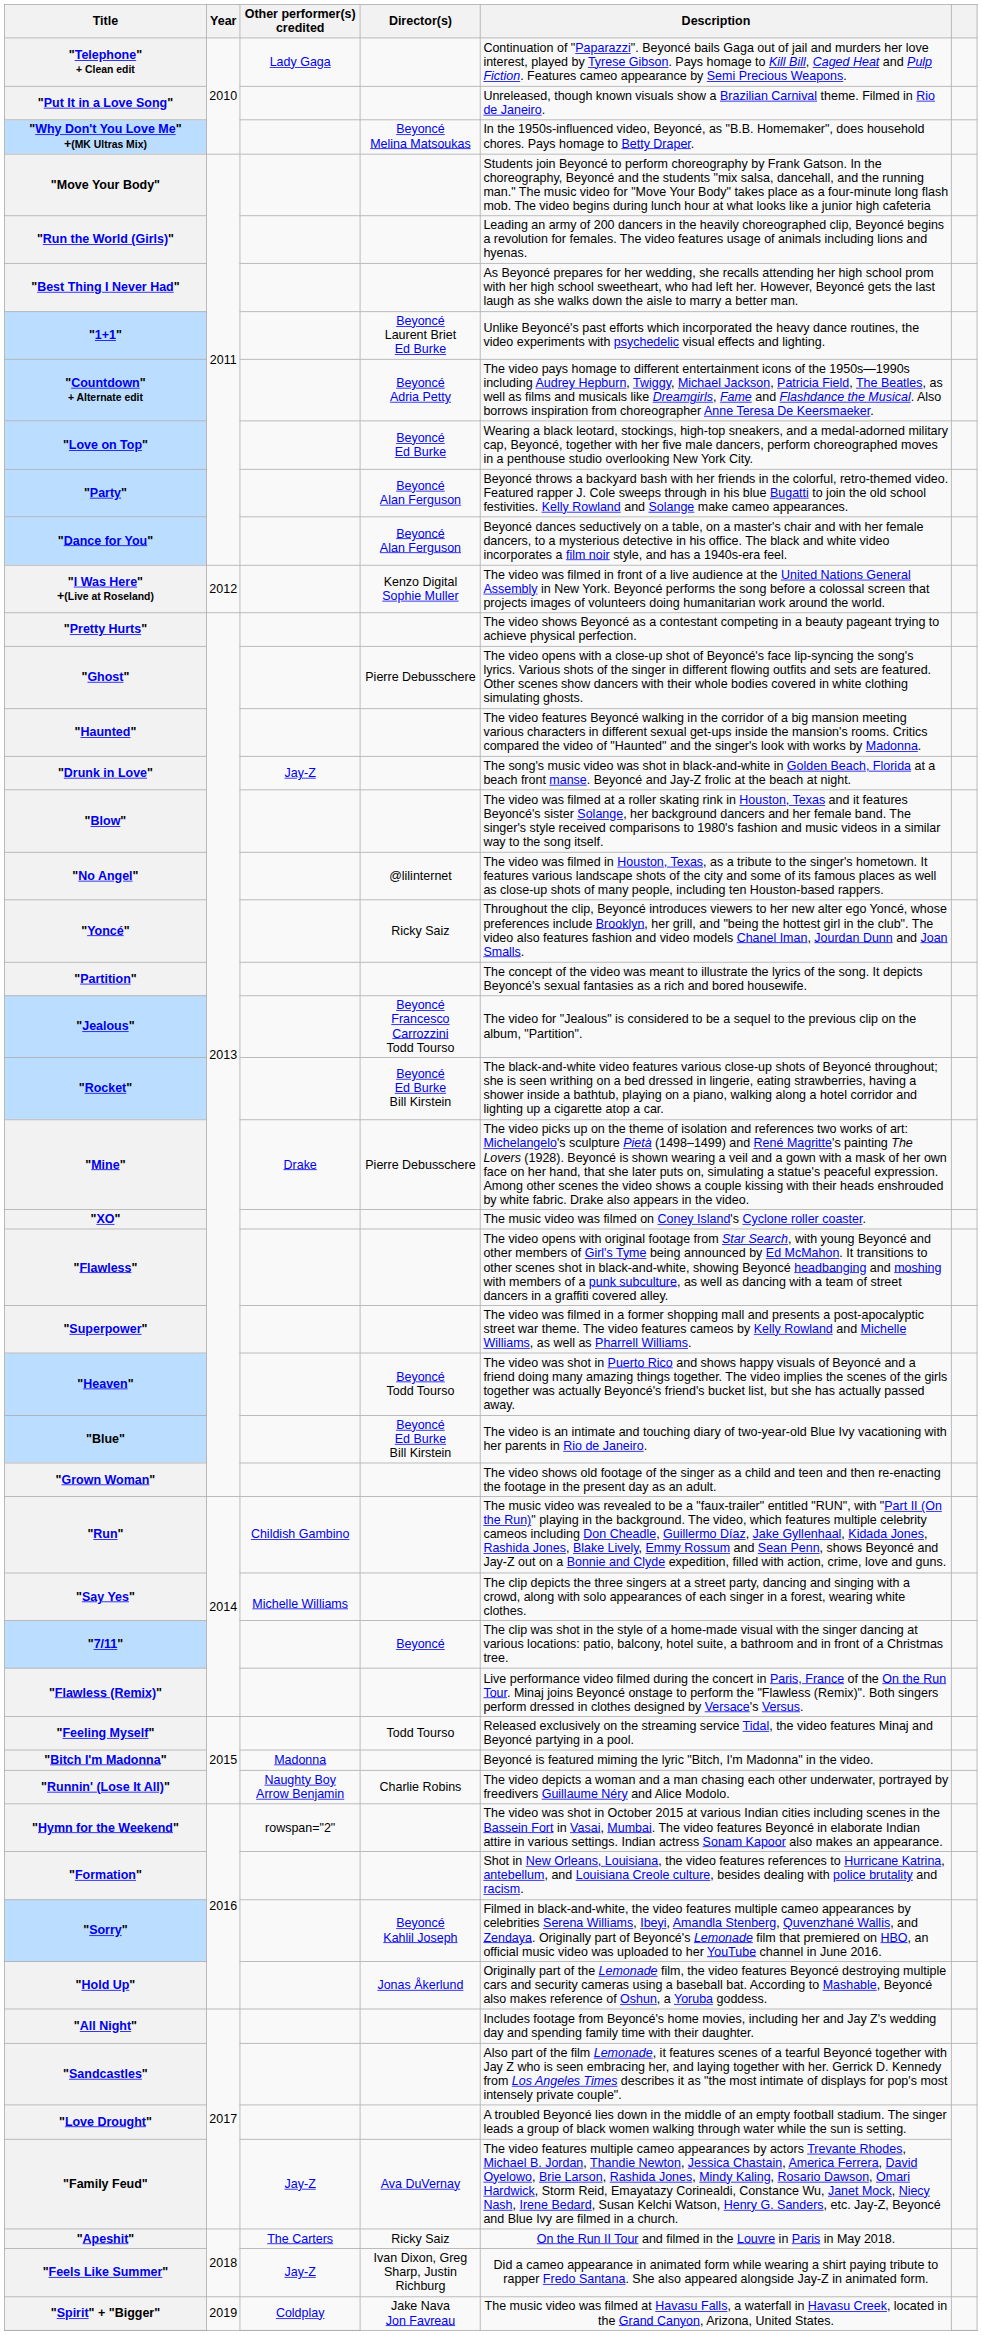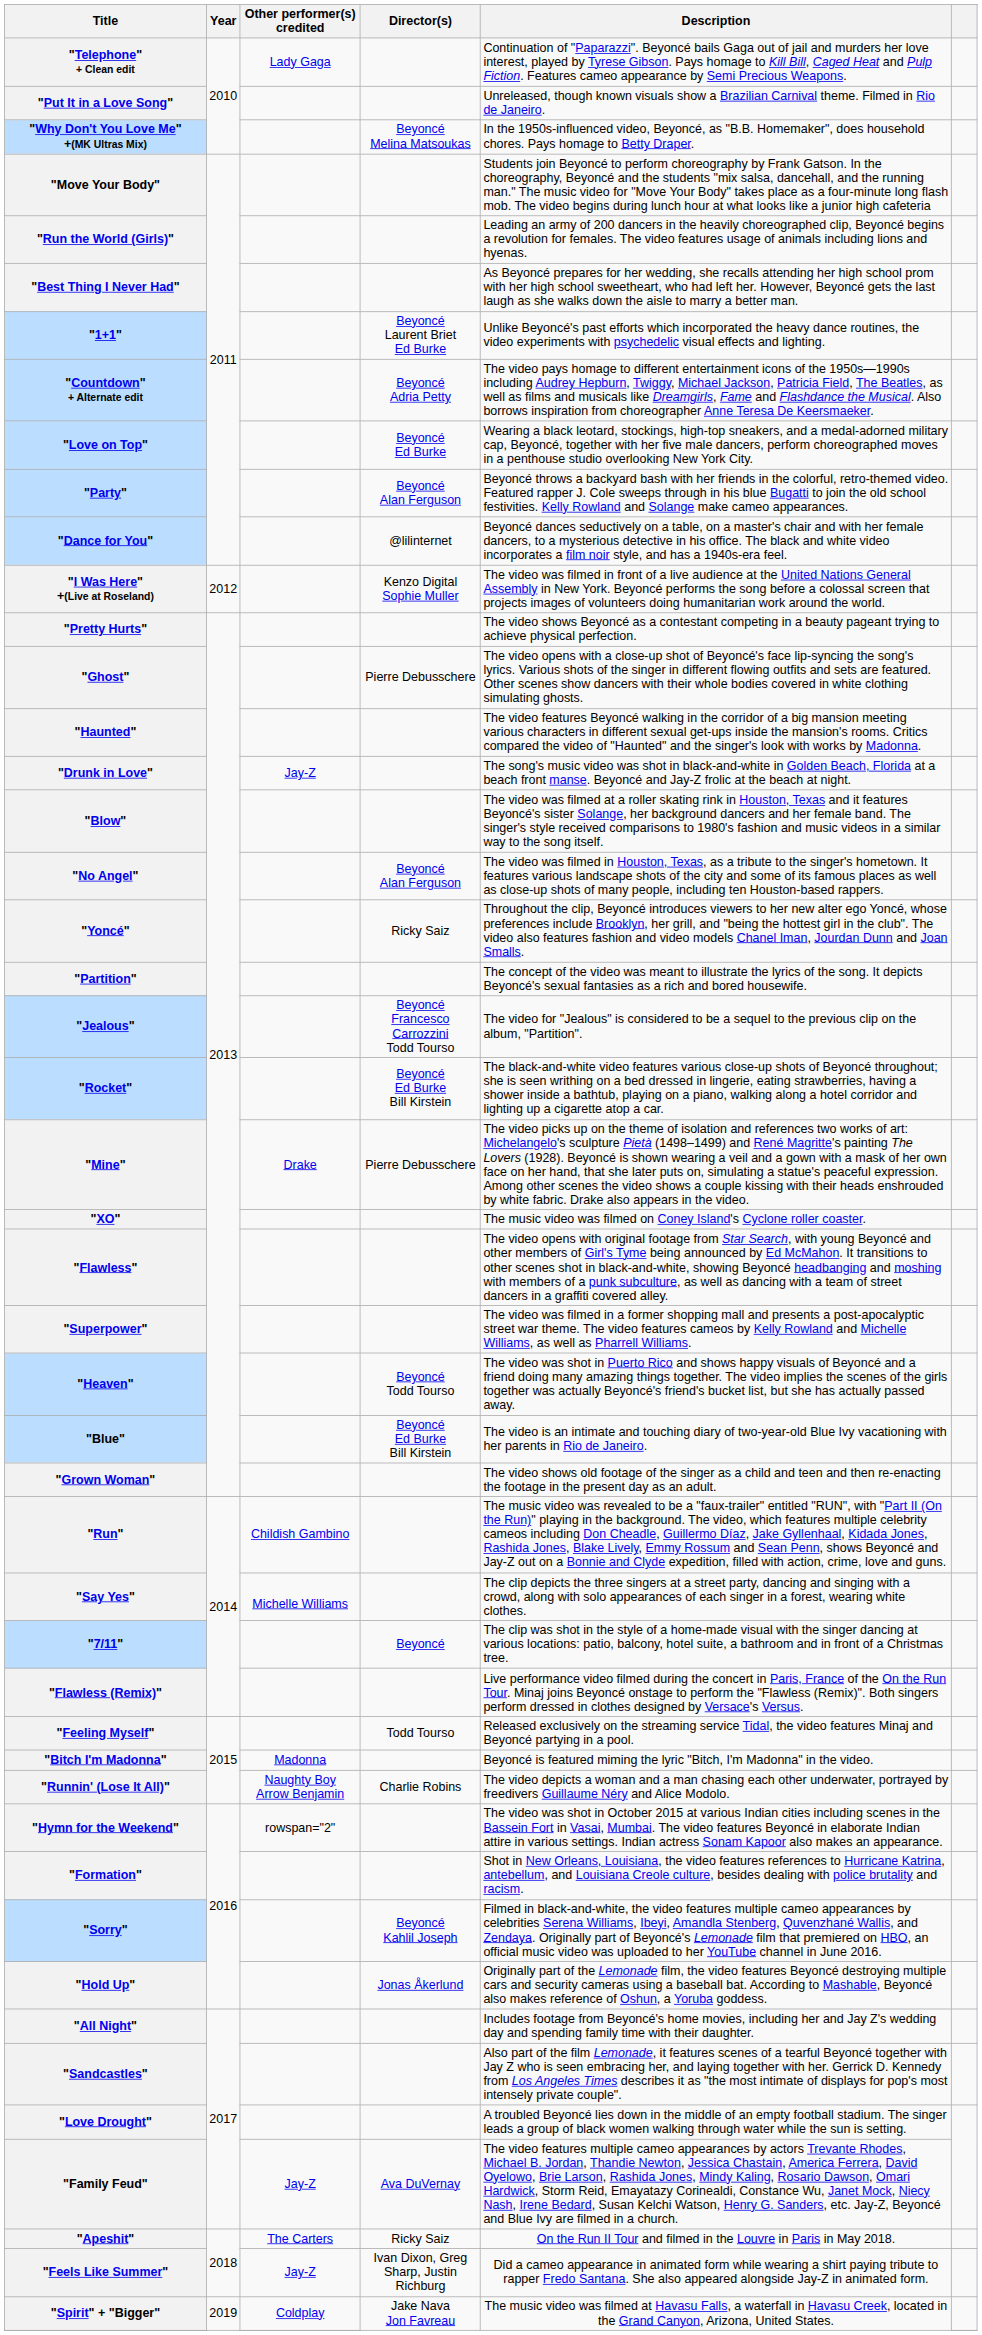(420, 540) Beyoncé Alan Ferguson -> (420, 540) @lilinternet
(420, 876) @lilinternet -> (420, 876) Beyoncé Alan Ferguson
